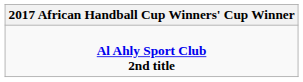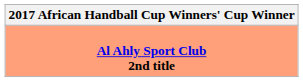(152, 58) no background -> (152, 58) lightsalmon background
